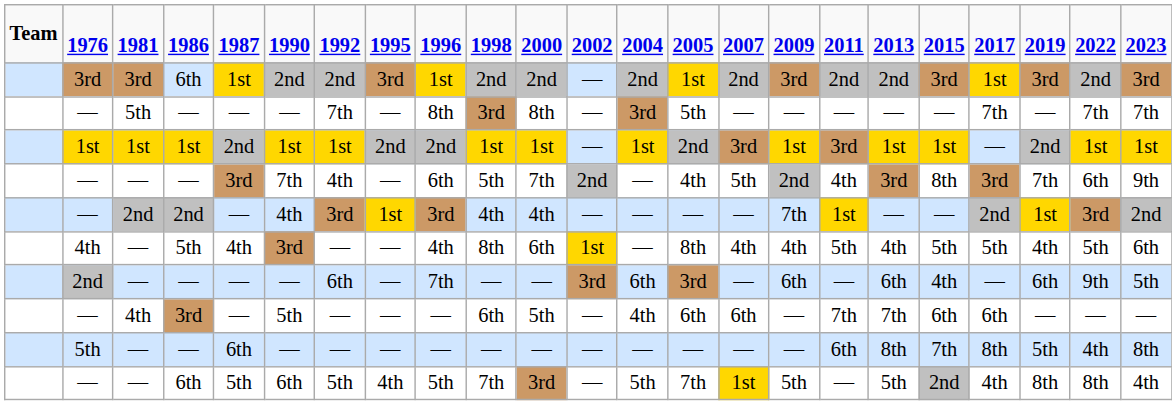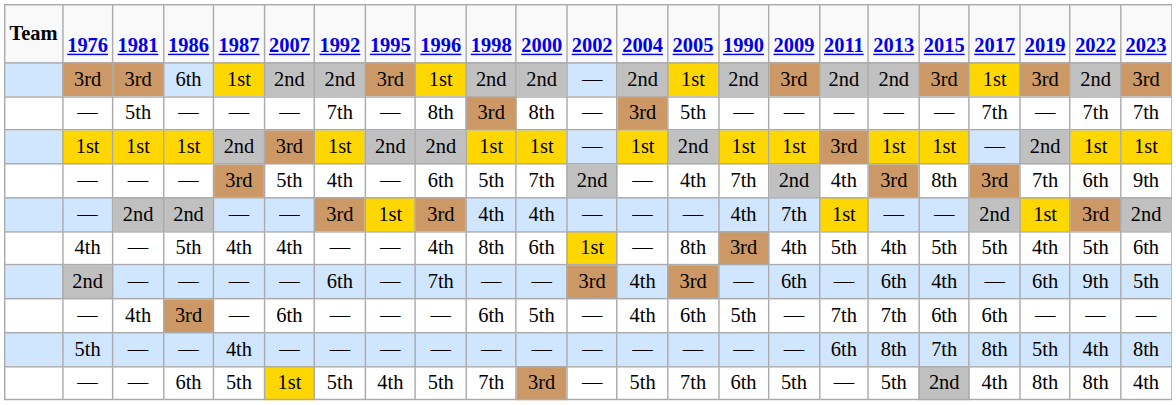columns swapped: (289, 45) <-> (744, 45)
(643, 281) 6th -> (643, 281) 4th
(239, 349) 6th -> (239, 349) 4th
